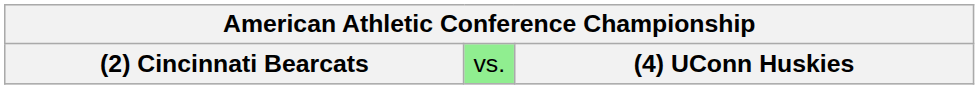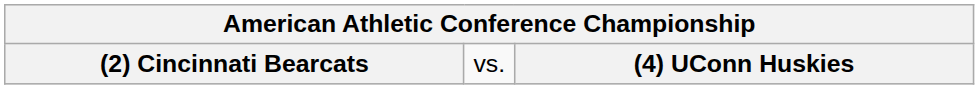(489, 63) lightgreen background -> (489, 63) no background
